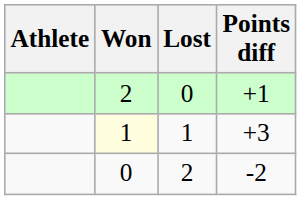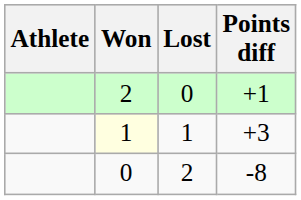(256, 173) -2 -> (256, 173) -8
